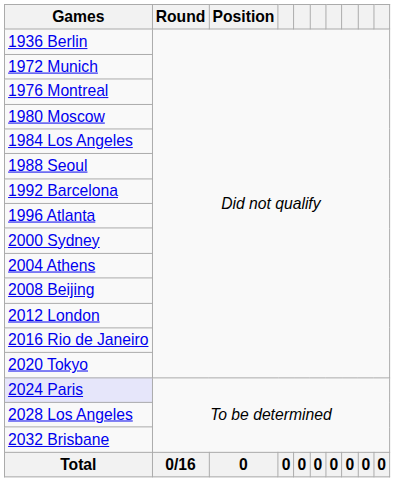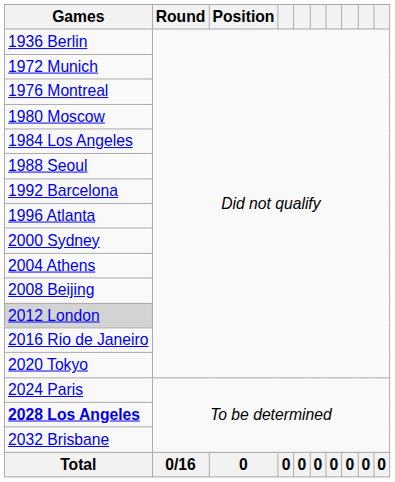(54, 315) no background -> (54, 315) lightgrey background
(46, 389) lavender background -> (46, 389) no background
(70, 414) normal -> (74, 414) bold
